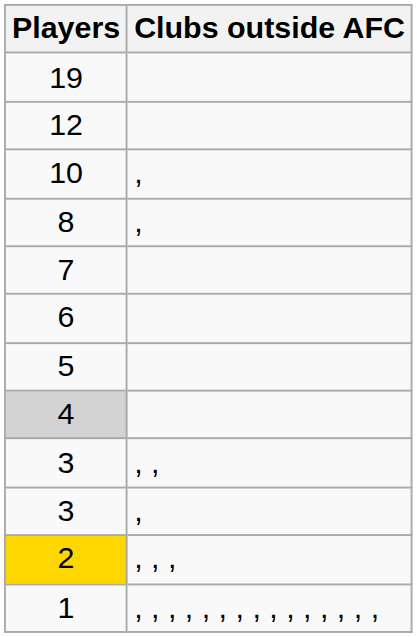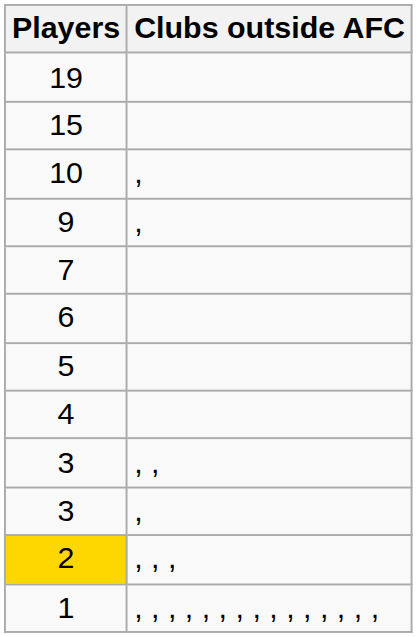(66, 125) 12 -> (66, 125) 15
(66, 221) 8 -> (66, 221) 9
(66, 414) lightgrey background -> (66, 414) no background
